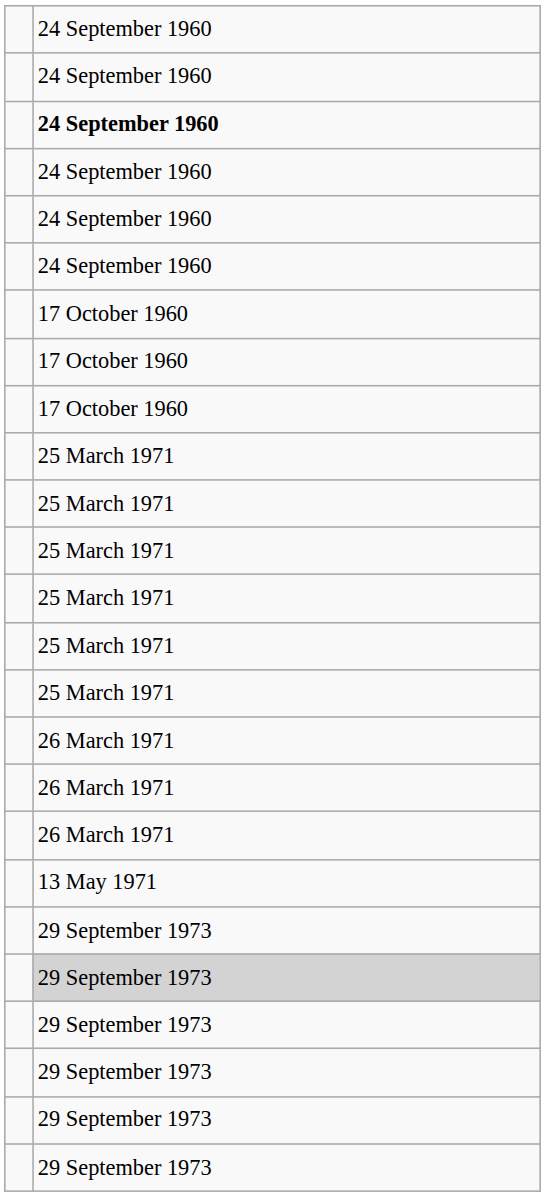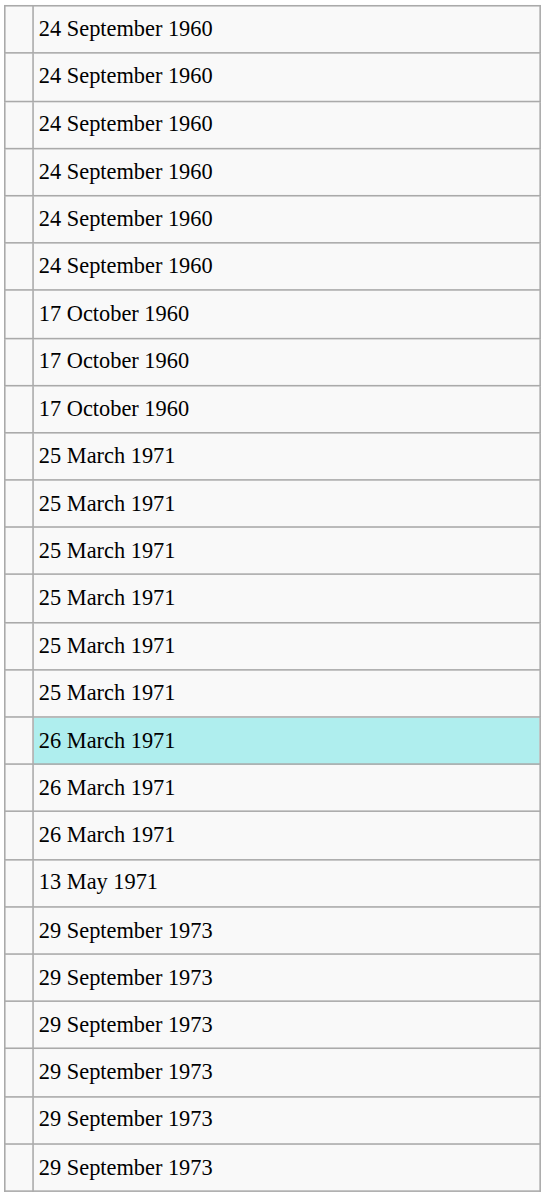(128, 123) bold -> (126, 123) normal
(106, 740) no background -> (107, 740) paleturquoise background
(125, 977) lightgrey background -> (126, 977) no background
